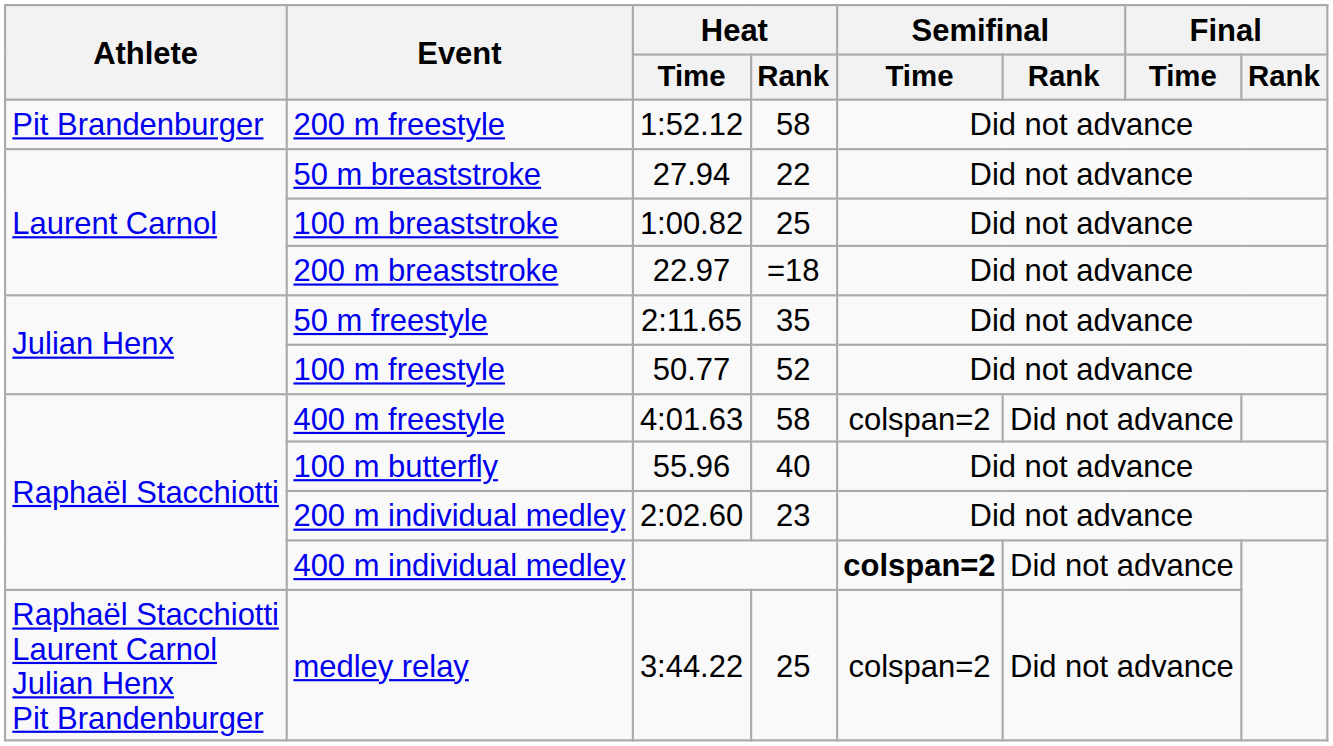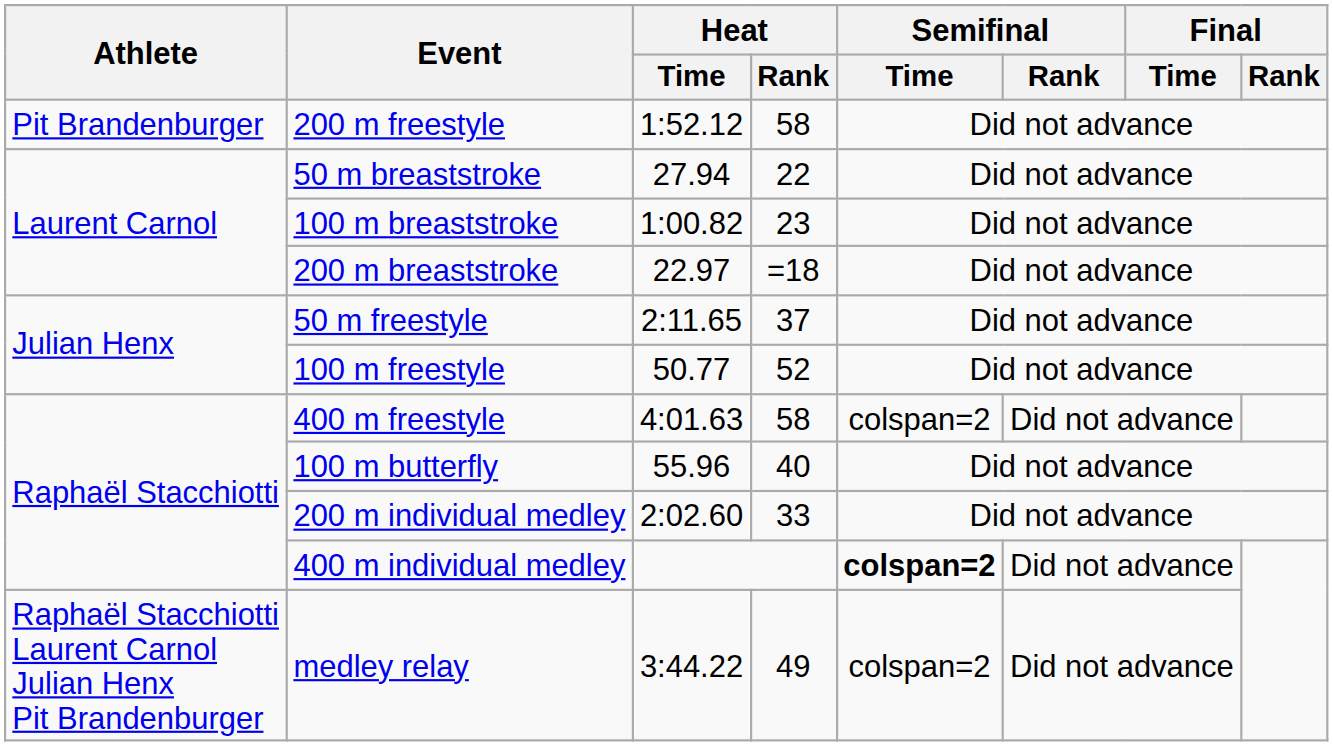(793, 223) 25 -> (793, 223) 23
(793, 321) 35 -> (793, 321) 37
(793, 516) 23 -> (793, 516) 33
(793, 666) 25 -> (793, 666) 49
